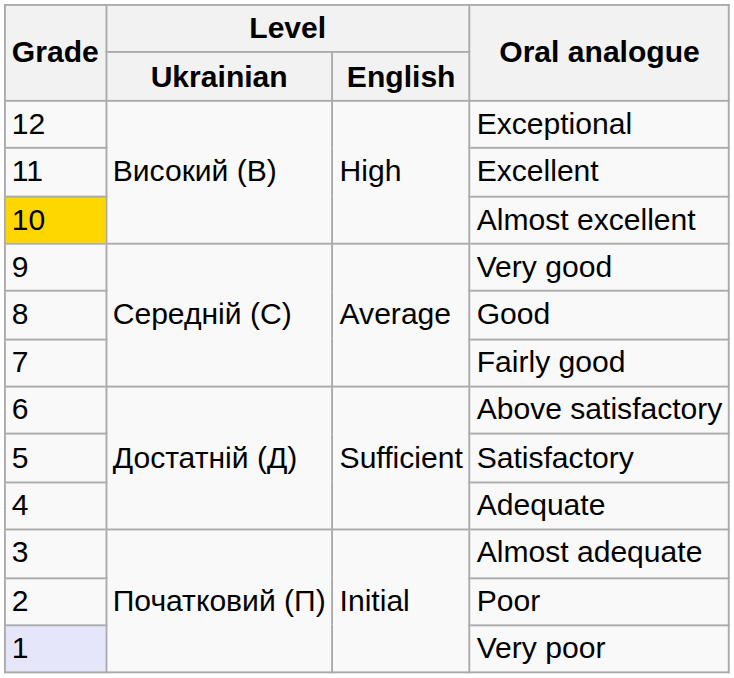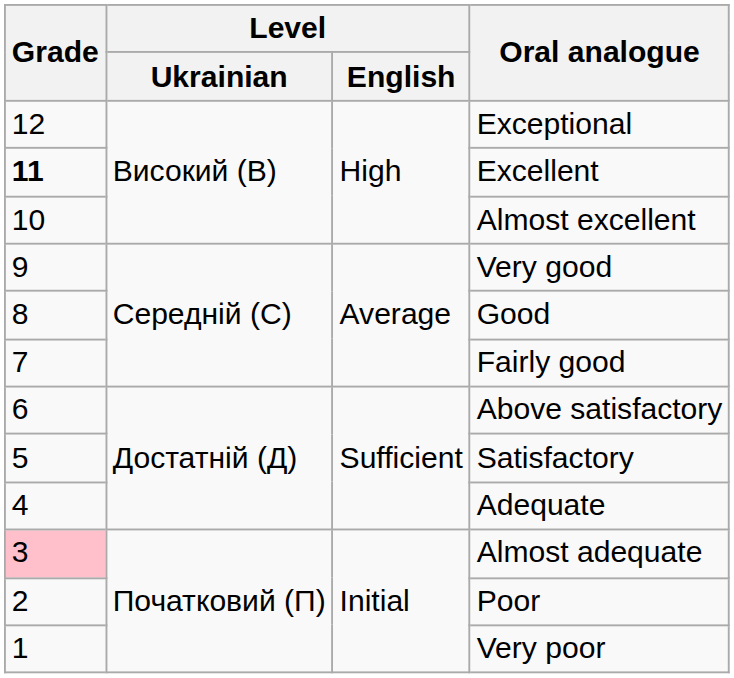(27, 171) normal -> (28, 171) bold
(29, 219) gold background -> (29, 219) no background
(20, 553) no background -> (20, 553) pink background
(20, 648) lavender background -> (20, 648) no background
